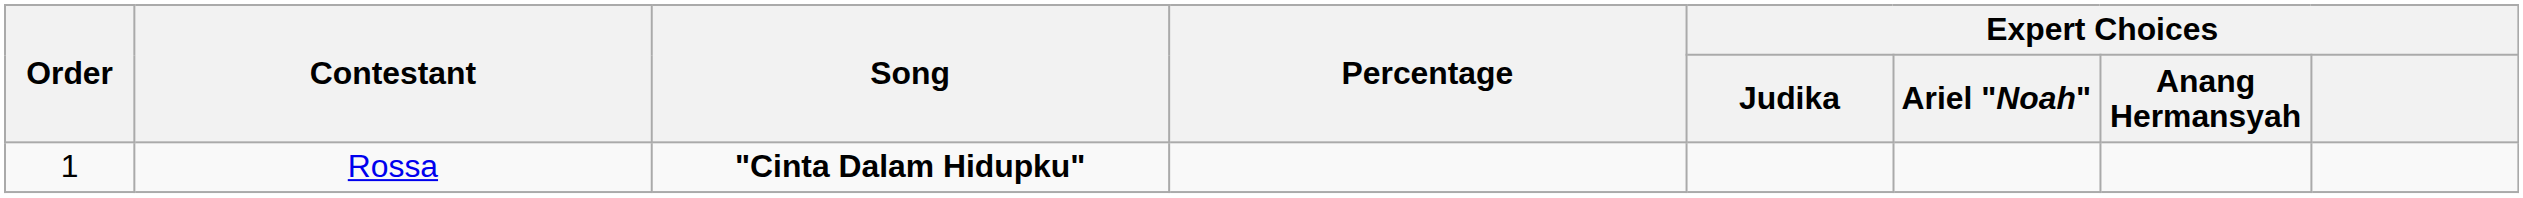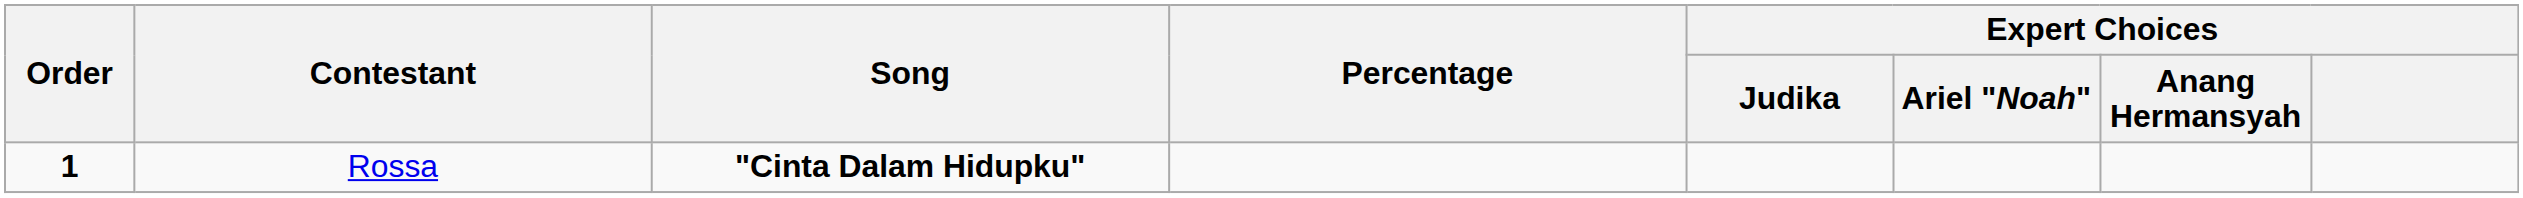(70, 166) normal -> (70, 166) bold
